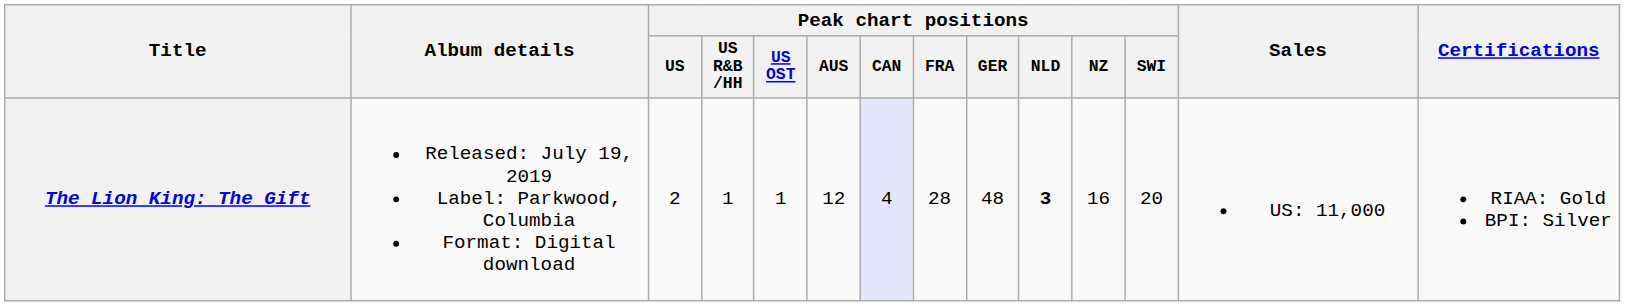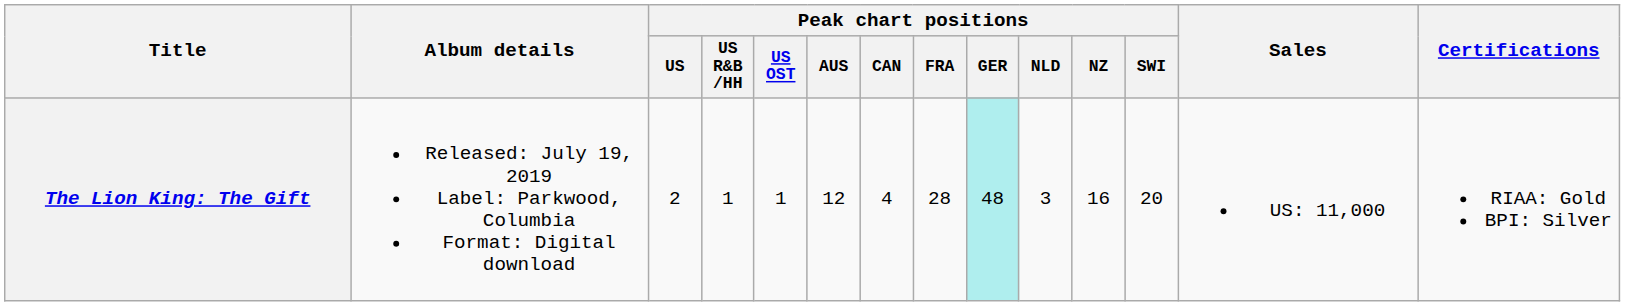(887, 199) lavender background -> (887, 199) no background
(993, 199) no background -> (993, 199) paleturquoise background
(1046, 199) bold -> (1046, 199) normal
